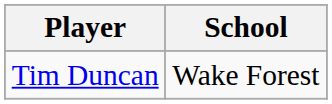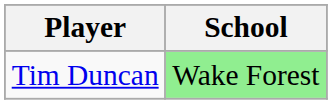(246, 74) no background -> (246, 74) lightgreen background
